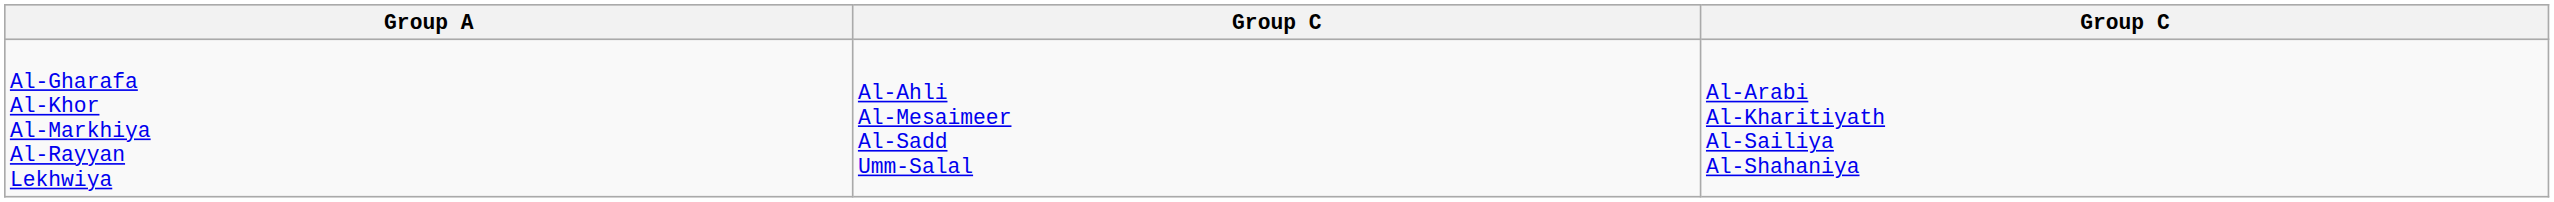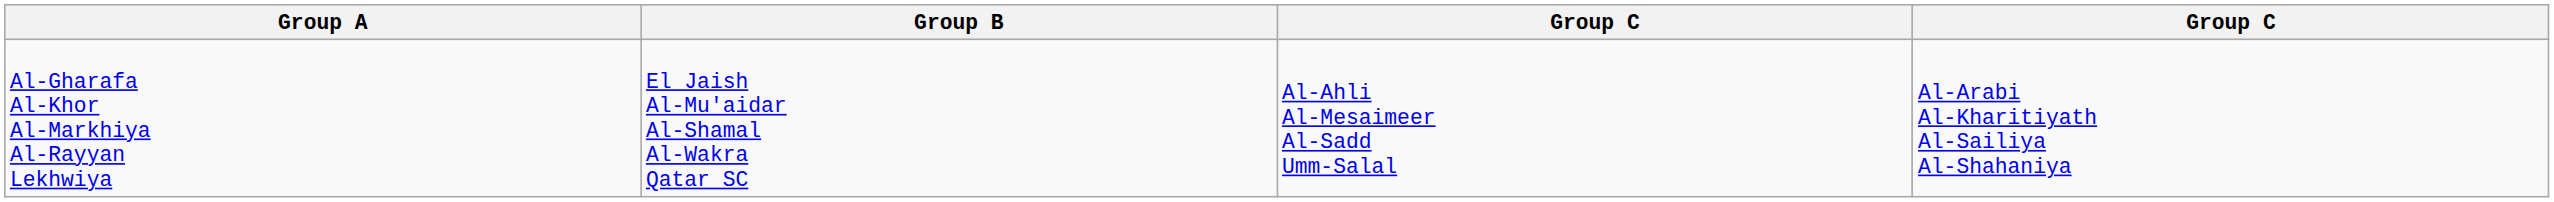+ column: (959, 22)
